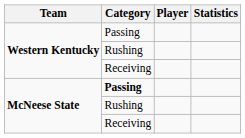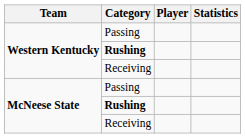(124, 50) normal -> (125, 50) bold
(123, 87) bold -> (122, 87) normal
(124, 105) normal -> (125, 105) bold
